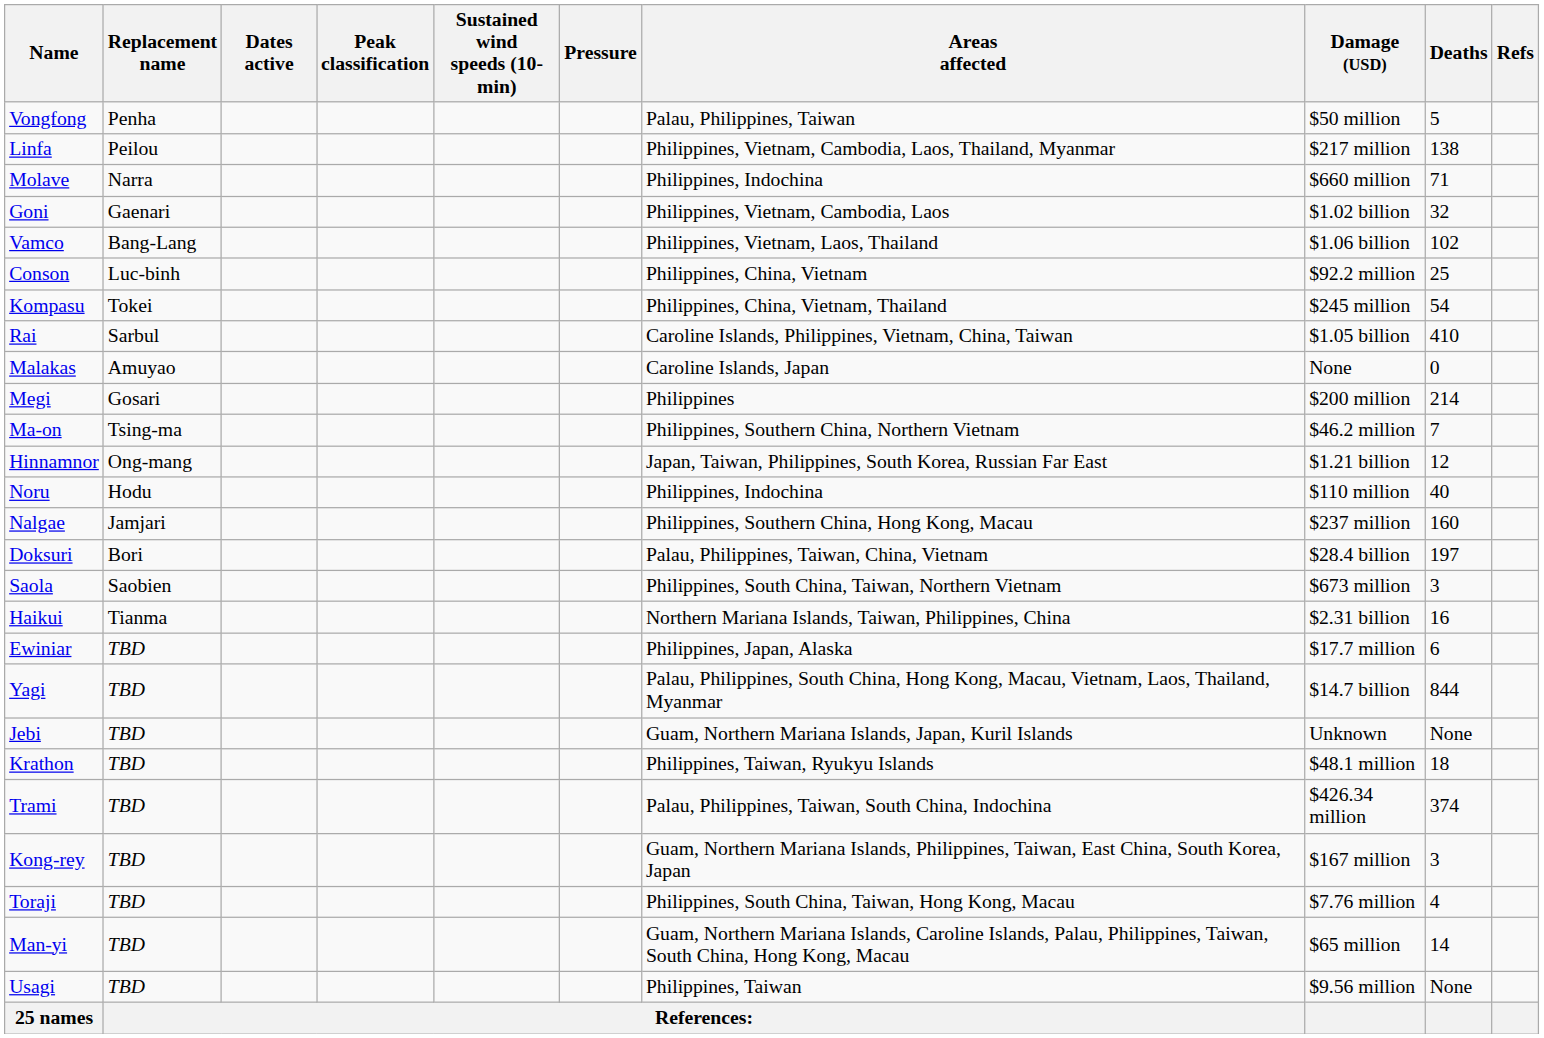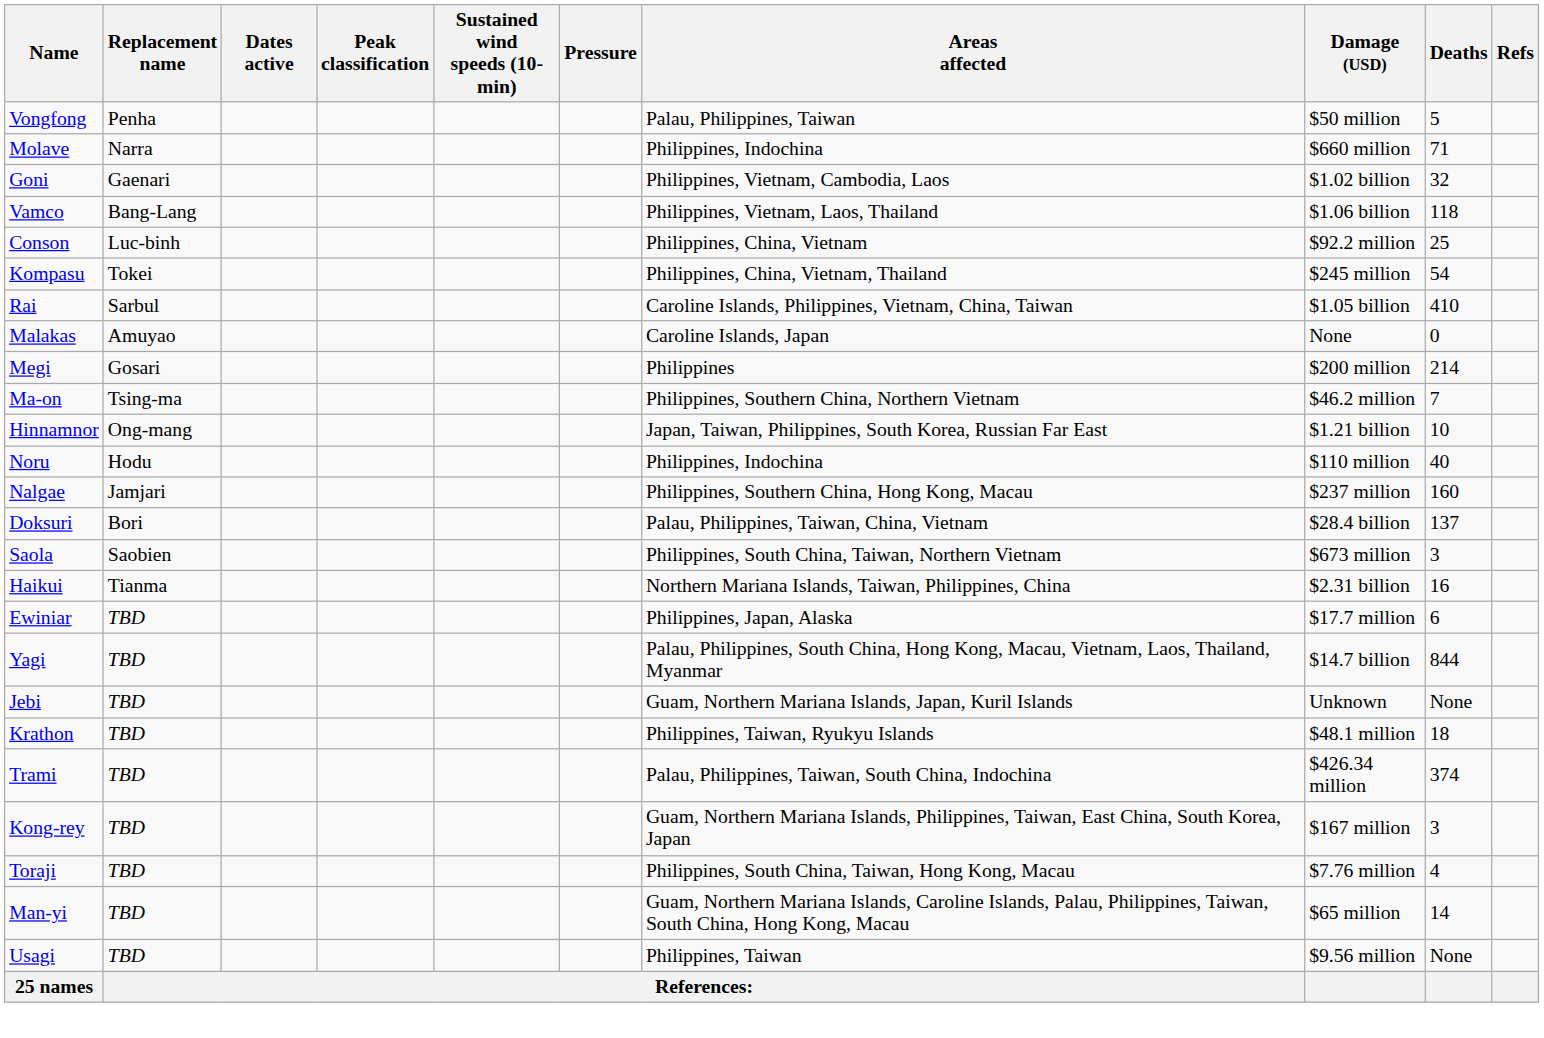- row: (30, 148)
(1444, 242) 102 -> (1444, 211) 118
(1439, 461) 12 -> (1439, 429) 10
(1444, 554) 197 -> (1444, 523) 137
